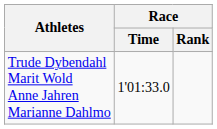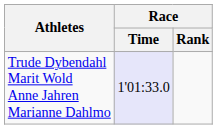(144, 88) no background -> (144, 88) lavender background
